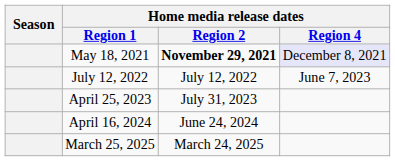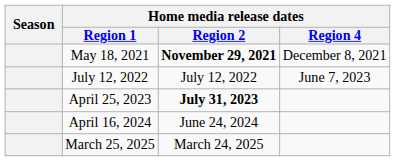(335, 55) lavender background -> (335, 55) no background
(219, 100) normal -> (219, 100) bold
